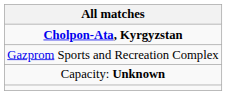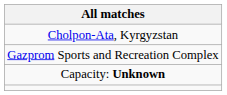(113, 34) bold -> (113, 34) normal
